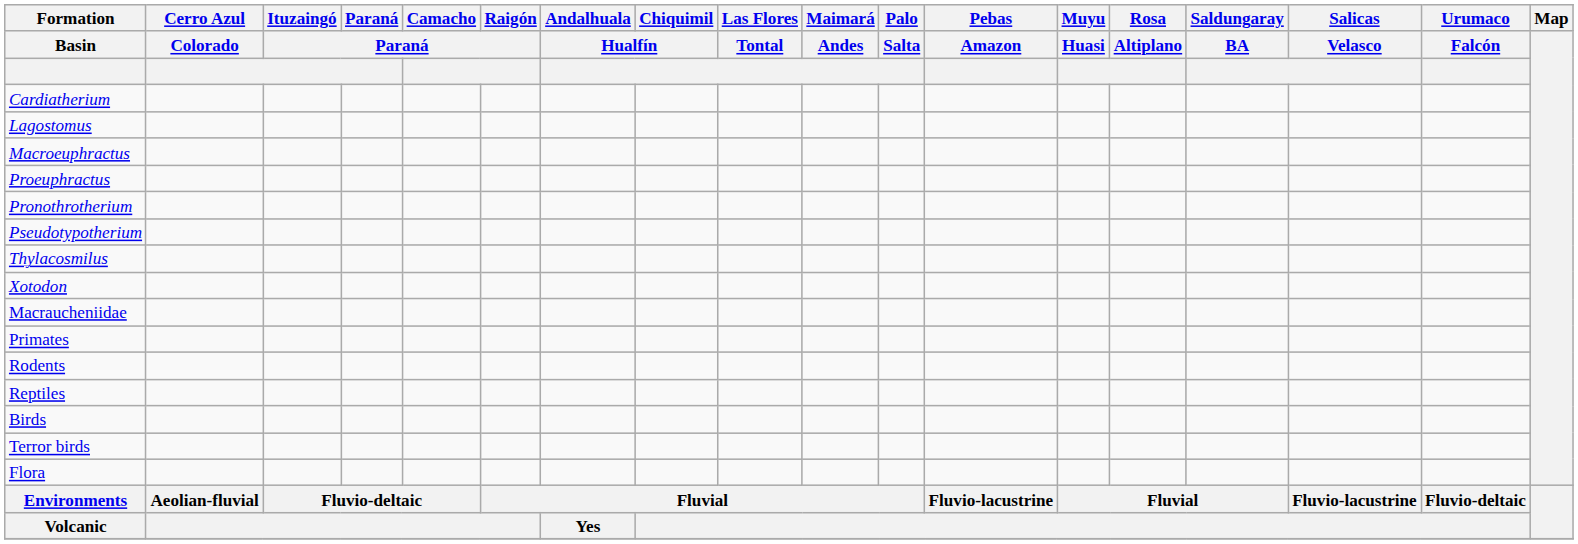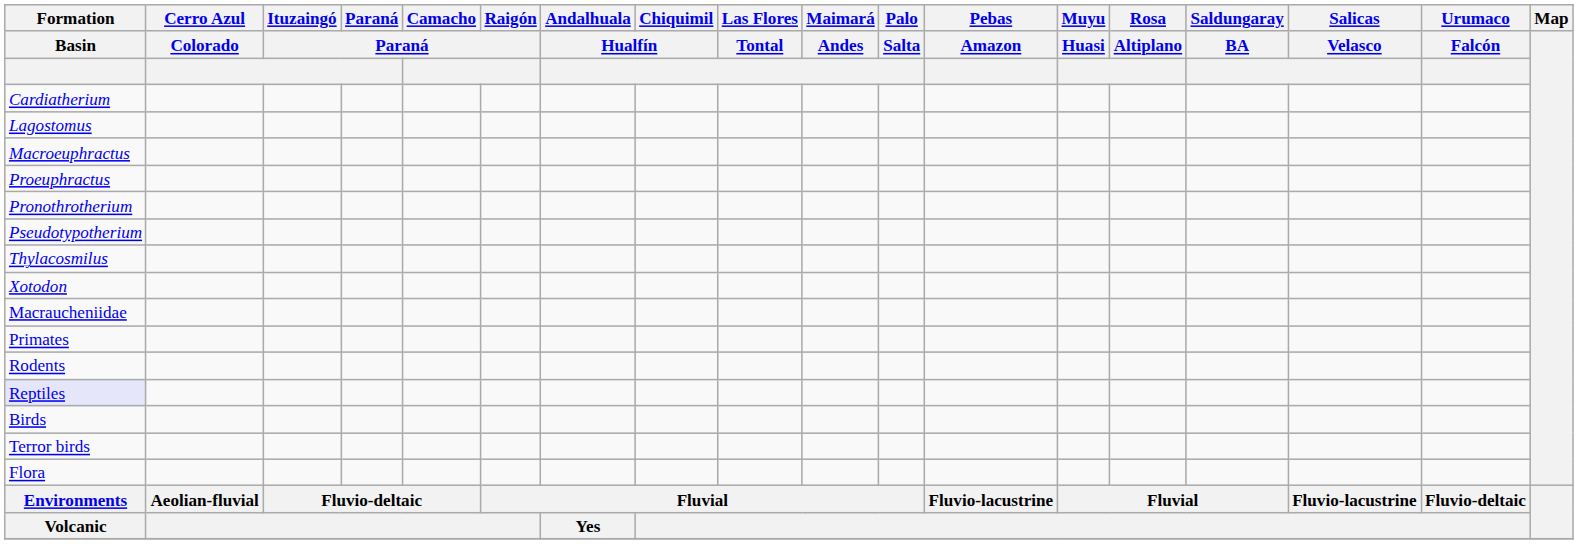(37, 392) no background -> (37, 392) lavender background
